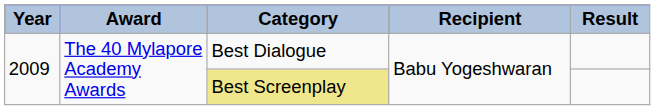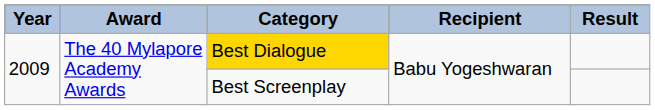(269, 51) no background -> (269, 51) gold background
(279, 86) khaki background -> (279, 86) no background
